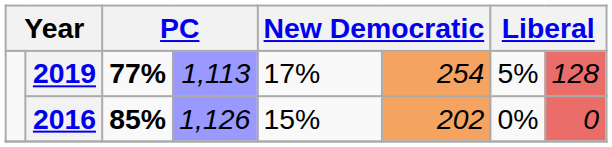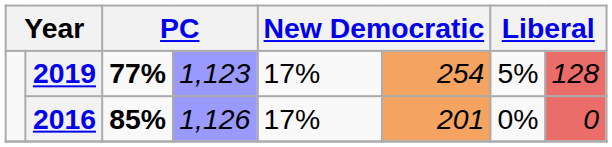(216, 74) 1,113 -> (215, 74) 1,123
(292, 118) 15% -> (292, 118) 17%
(461, 118) 202 -> (461, 118) 201
